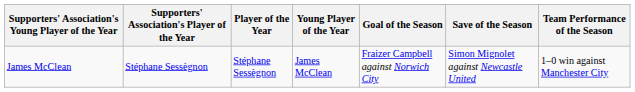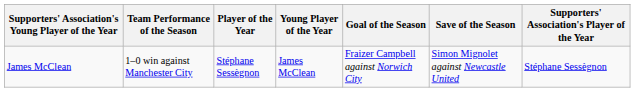columns swapped: (177, 25) <-> (584, 25)
